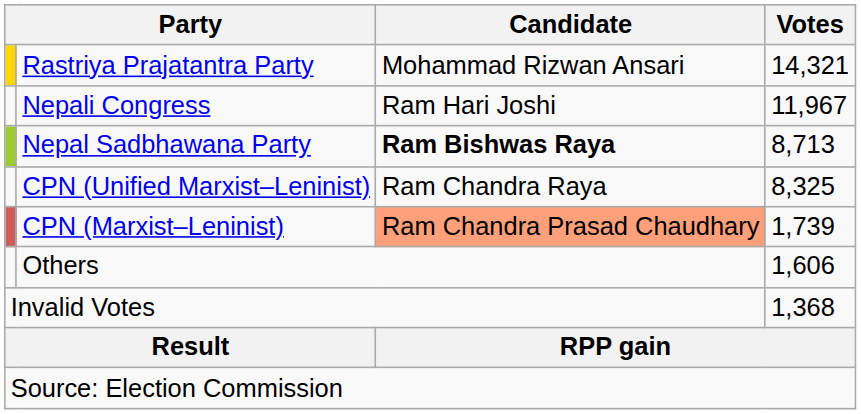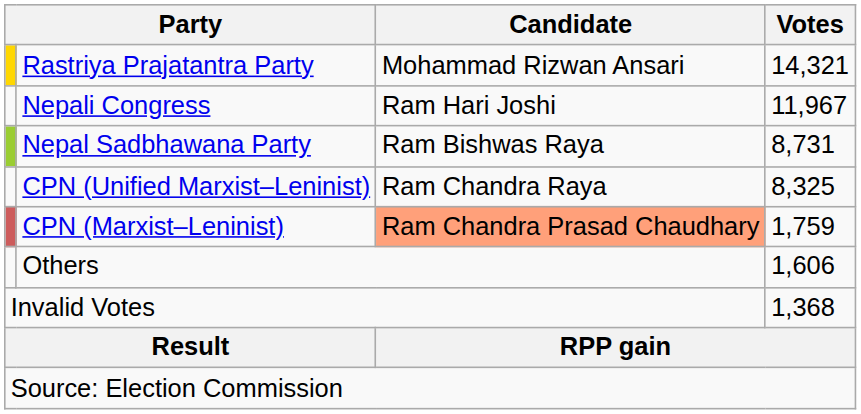(499, 145) bold -> (493, 145) normal
(803, 145) 8,713 -> (803, 145) 8,731
(803, 226) 1,739 -> (803, 226) 1,759
